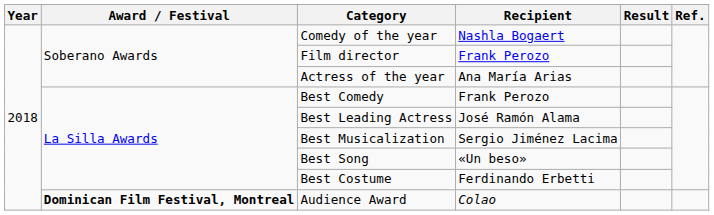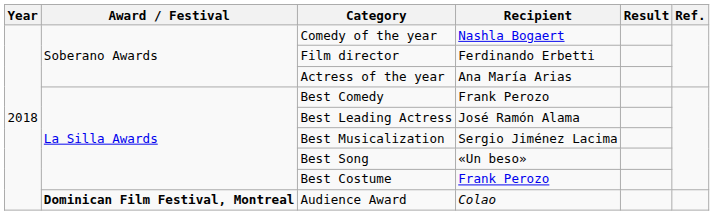(504, 56) Frank Perozo -> (527, 56) Ferdinando Erbetti
(527, 179) Ferdinando Erbetti -> (504, 179) Frank Perozo
